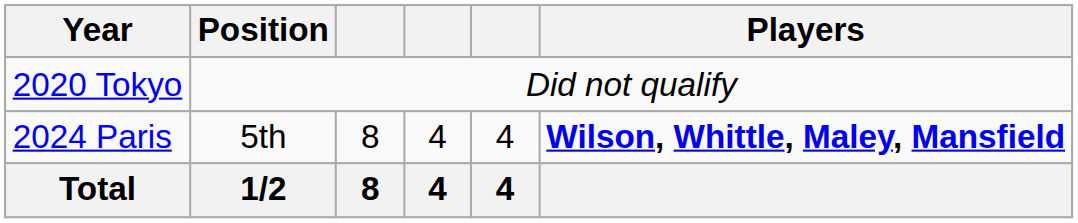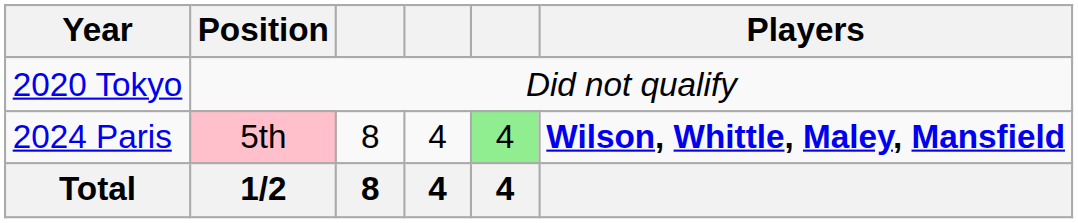(263, 136) no background -> (263, 136) pink background
(505, 136) no background -> (505, 136) lightgreen background
